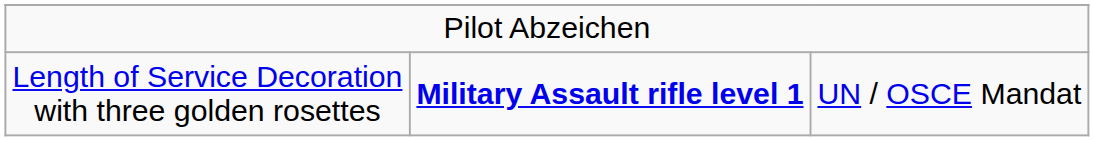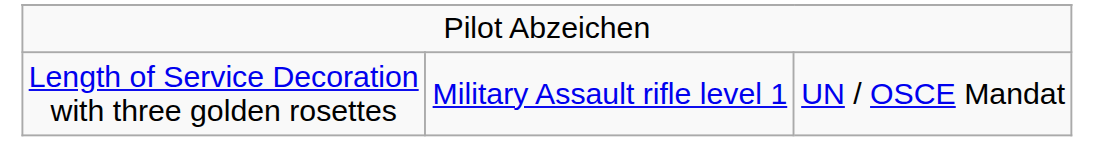(610, 93) bold -> (610, 93) normal
